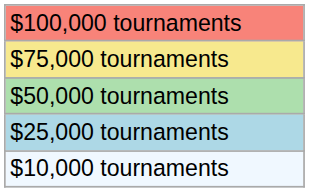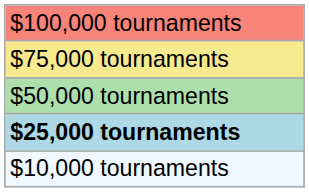(120, 132) normal -> (125, 132) bold
